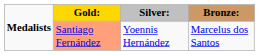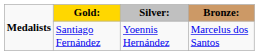(78, 36) lightsalmon background -> (78, 36) no background
